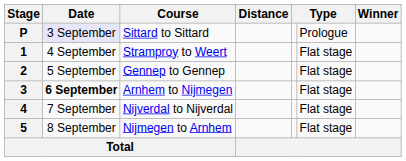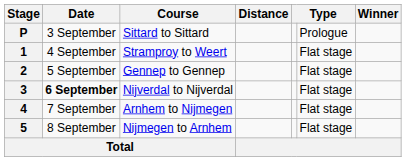(81, 33) lavender background -> (81, 33) no background
(178, 90) Arnhem to Nijmegen -> (178, 90) Nijverdal to Nijverdal
(178, 109) Nijverdal to Nijverdal -> (178, 109) Arnhem to Nijmegen
